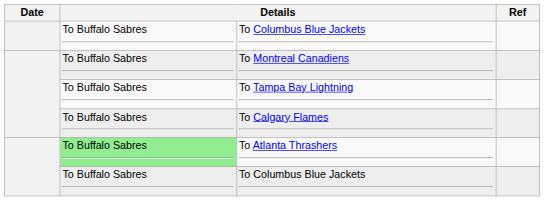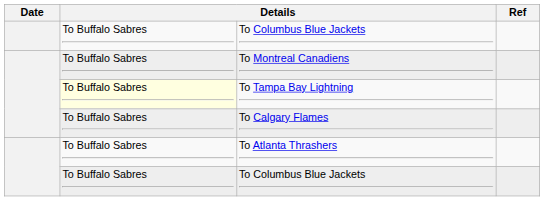(148, 91) no background -> (148, 91) lightyellow background
(148, 149) lightgreen background -> (148, 149) no background
